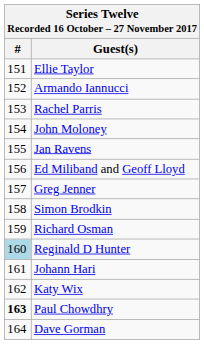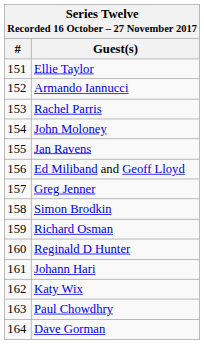(17, 249) lightblue background -> (17, 249) no background
(17, 309) bold -> (17, 309) normal
